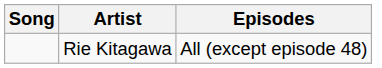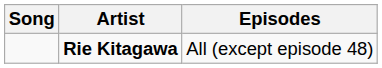(118, 48) normal -> (121, 48) bold
